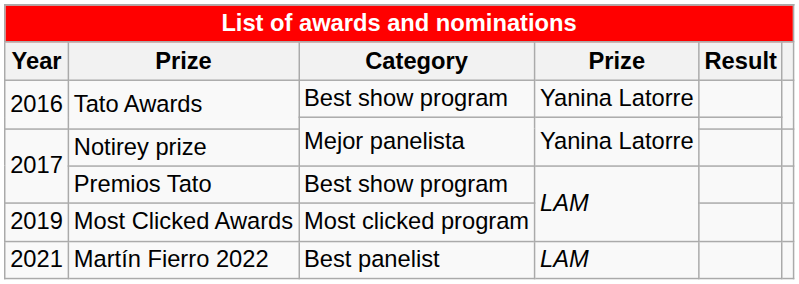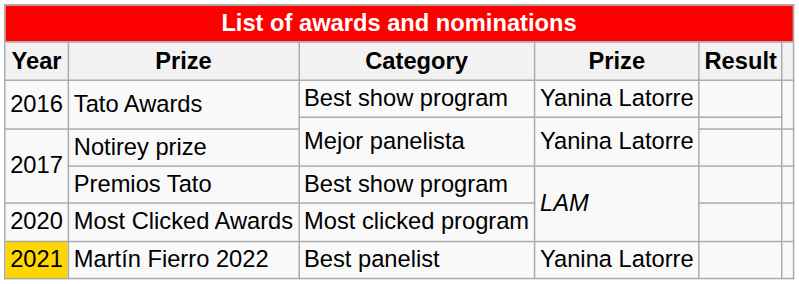(37, 221) 2019 -> (37, 221) 2020
(37, 259) no background -> (37, 259) gold background
(564, 259) LAM -> (617, 259) Yanina Latorre
